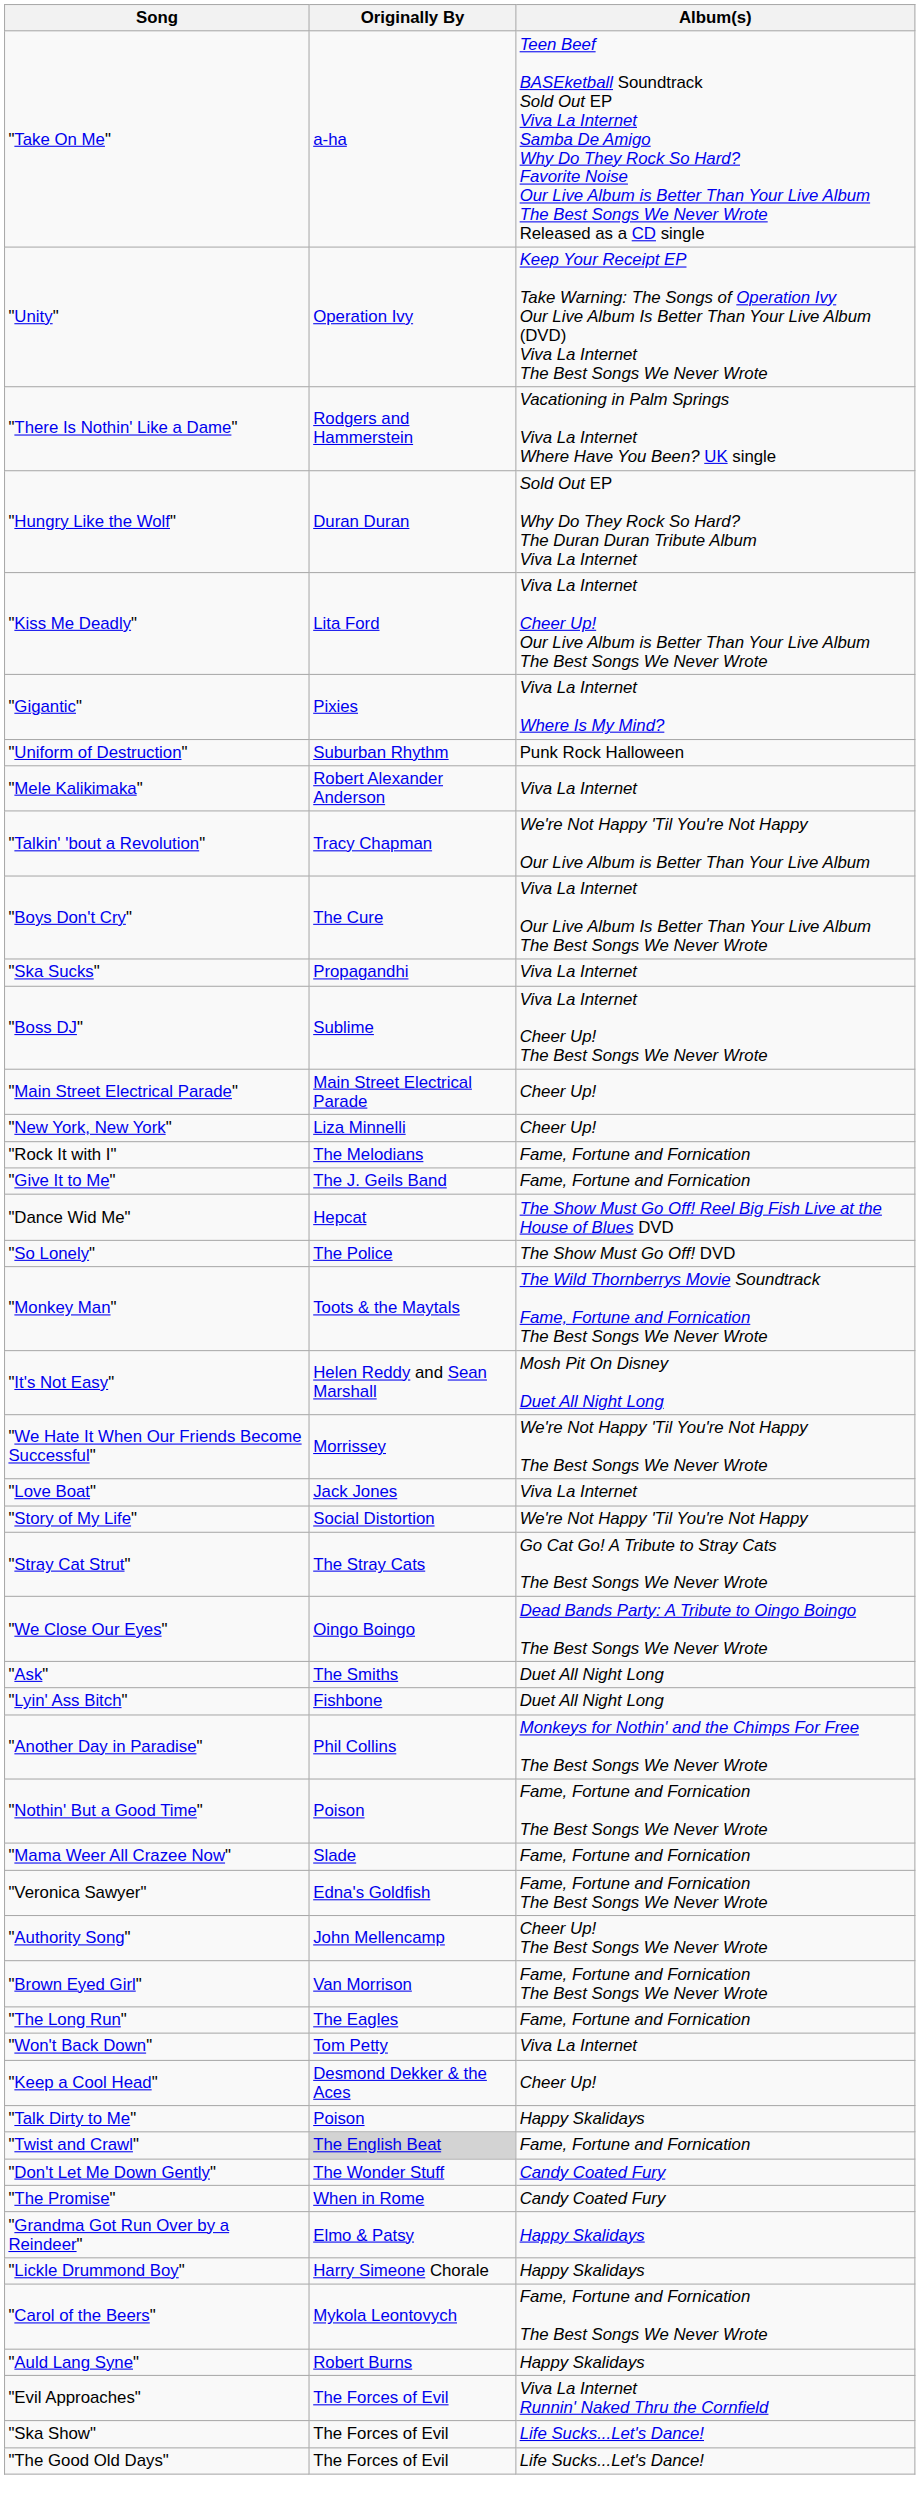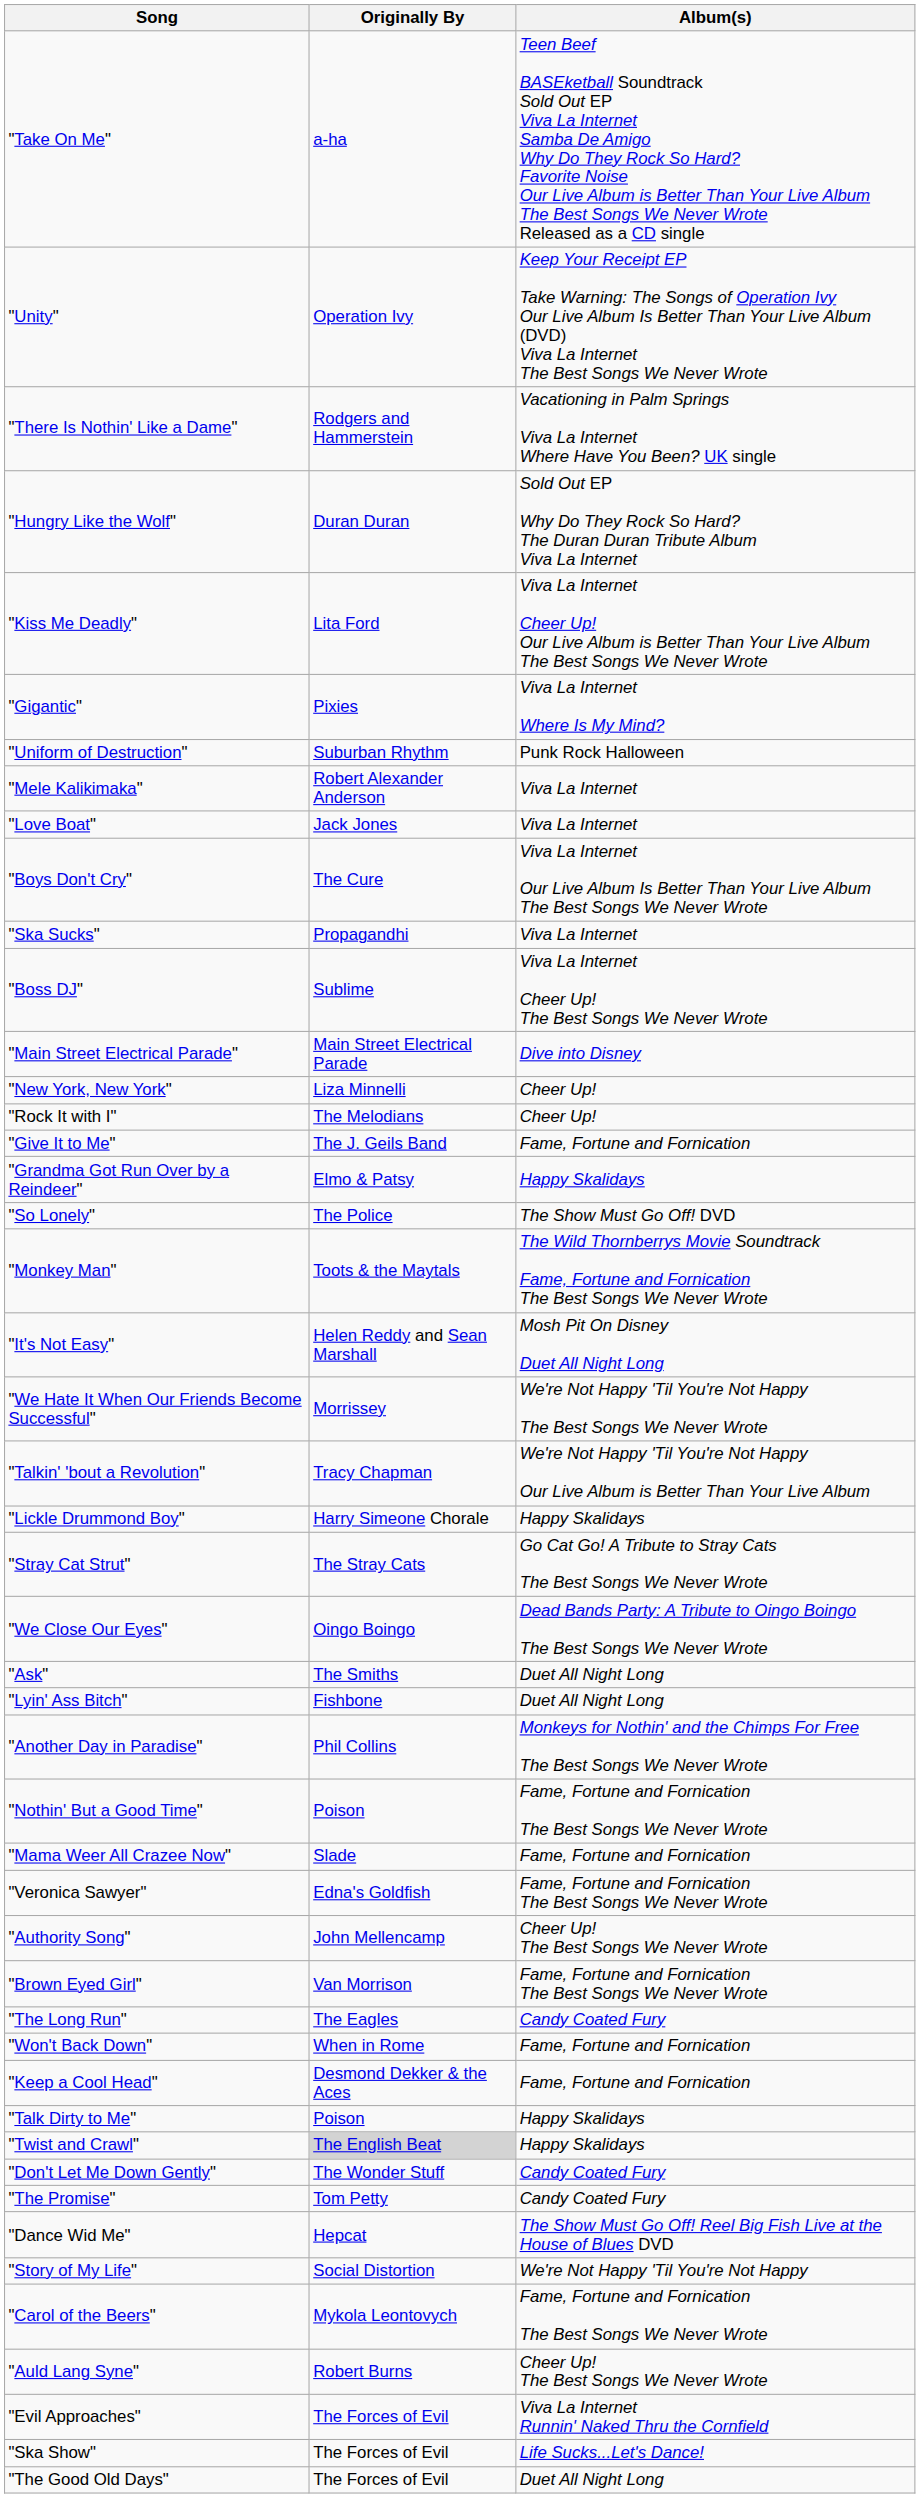rows swapped: (52, 1492) <-> (107, 843)
(558, 1091) Cheer Up! -> (580, 1054) Dive into Disney
(635, 1154) Fame, Fortune and Fornication -> (558, 1116) Cheer Up!
rows swapped: (69, 1217) <-> (119, 2234)
rows swapped: (73, 1518) <-> (97, 2270)
(635, 2019) Fame, Fortune and Fornication -> (592, 2019) Candy Coated Fury
(351, 2046) Tom Petty -> (369, 2046) When in Rome
(578, 2046) Viva La Internet -> (635, 2046) Fame, Fortune and Fornication
(558, 2082) Cheer Up! -> (635, 2082) Fame, Fortune and Fornication
(635, 2145) Fame, Fortune and Fornication -> (582, 2145) Happy Skalidays
(369, 2198) When in Rome -> (351, 2198) Tom Petty
(582, 2361) Happy Skalidays -> (644, 2371) Cheer Up! The Best Songs We Never Wrote
(612, 2460) Life Sucks...Let's Dance! -> (592, 2479) Duet All Night Long
